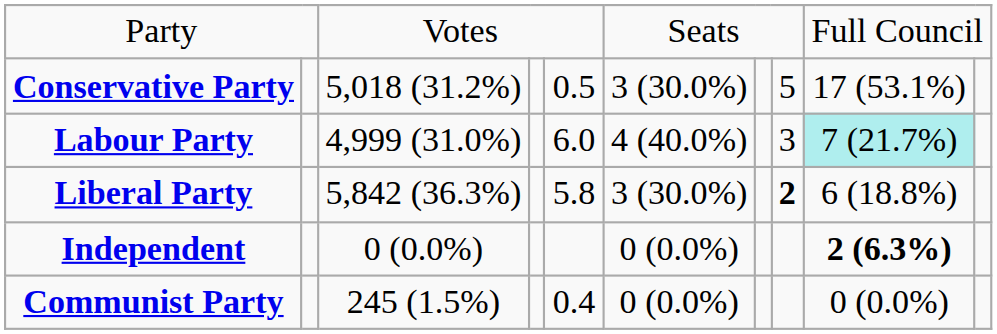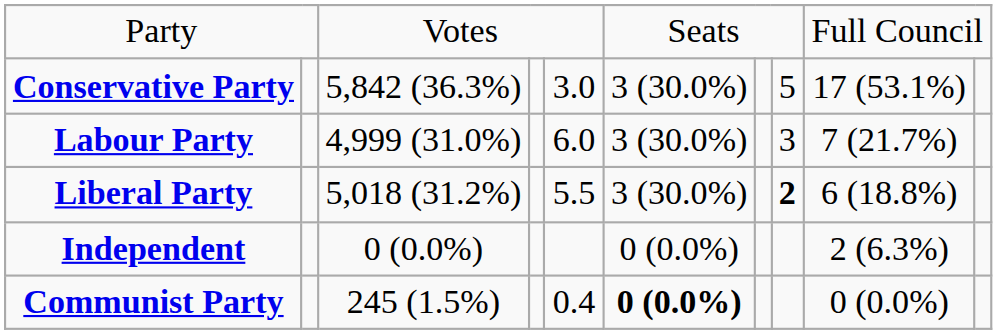(423, 85) 5,018 (31.2%) -> (423, 85) 5,842 (36.3%)
(574, 85) 0.5 -> (574, 85) 3.0
(679, 139) 4 (40.0%) -> (679, 139) 3 (30.0%)
(889, 139) paleturquoise background -> (889, 139) no background
(423, 193) 5,842 (36.3%) -> (423, 193) 5,018 (31.2%)
(574, 193) 5.8 -> (574, 193) 5.5
(889, 247) bold -> (889, 247) normal
(679, 301) normal -> (679, 301) bold
